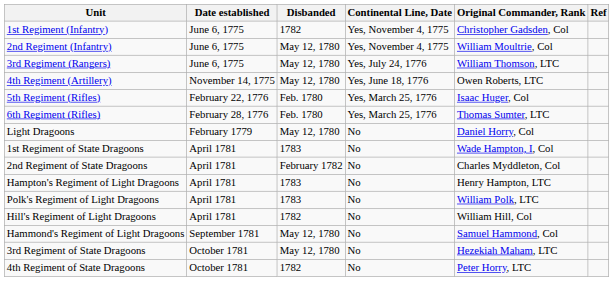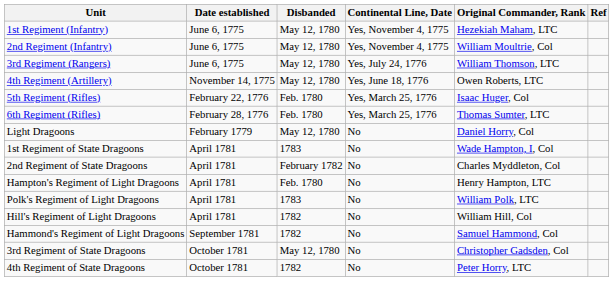(290, 30) 1782 -> (310, 30) May 12, 1780
(513, 30) Christopher Gadsden, Col -> (507, 30) Hezekiah Maham, LTC
(290, 183) 1783 -> (301, 183) Feb. 1780
(310, 234) May 12, 1780 -> (290, 234) 1782
(507, 251) Hezekiah Maham, LTC -> (513, 251) Christopher Gadsden, Col
